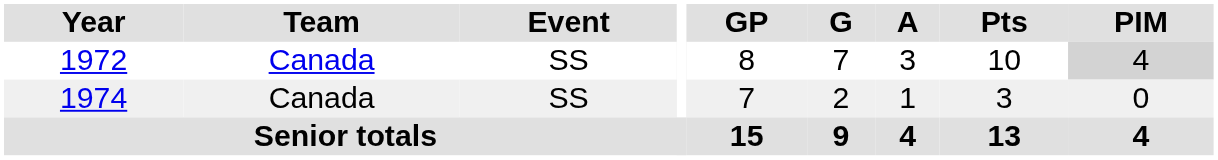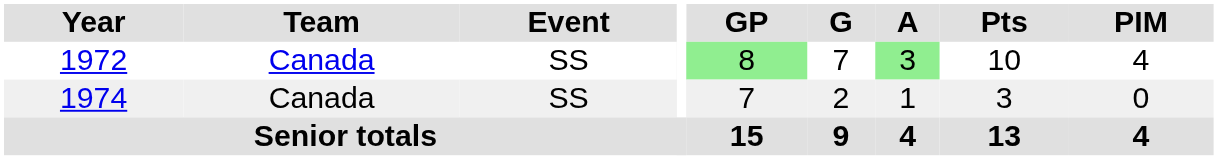(747, 60) no background -> (747, 60) lightgreen background
(908, 60) no background -> (908, 60) lightgreen background
(1141, 60) lightgrey background -> (1141, 60) no background
